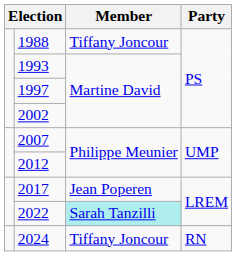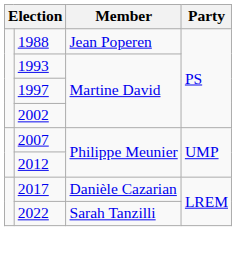(119, 41) Tiffany Joncour -> (111, 41) Jean Poperen
(111, 189) Jean Poperen -> (123, 189) Danièle Cazarian
(113, 213) paleturquoise background -> (113, 213) no background
- row: (33, 238)
